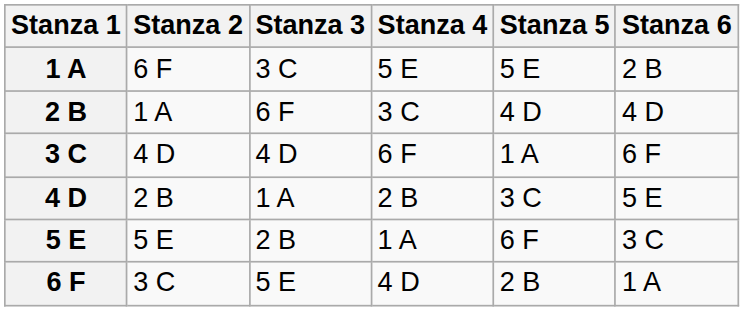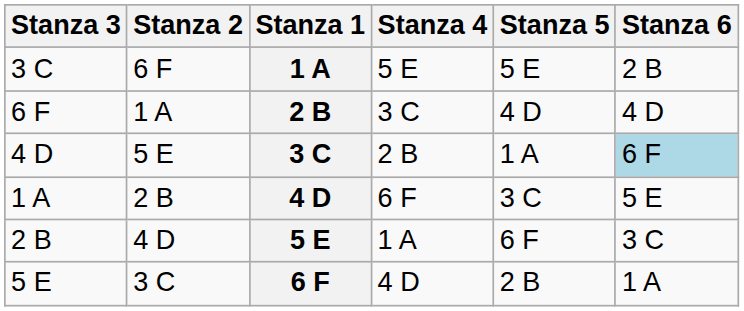columns swapped: (66, 25) <-> (310, 25)
(154, 154) 4 D -> (154, 154) 5 E
(397, 154) 6 F -> (398, 154) 2 B
(642, 154) no background -> (642, 154) lightblue background
(398, 197) 2 B -> (397, 197) 6 F
(154, 240) 5 E -> (154, 240) 4 D
